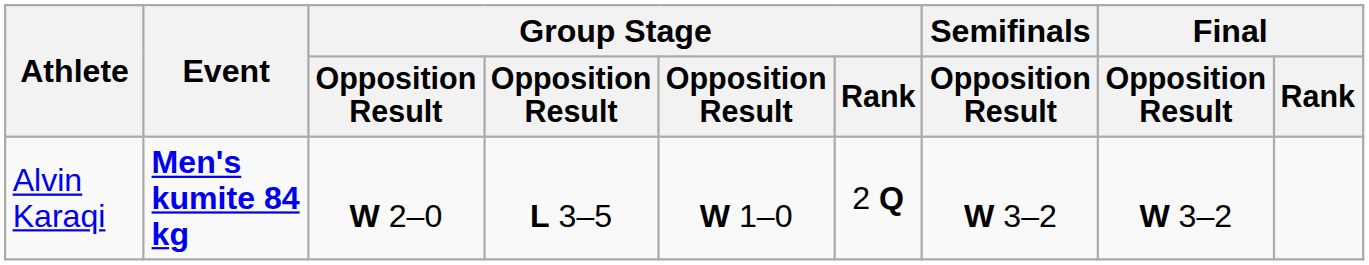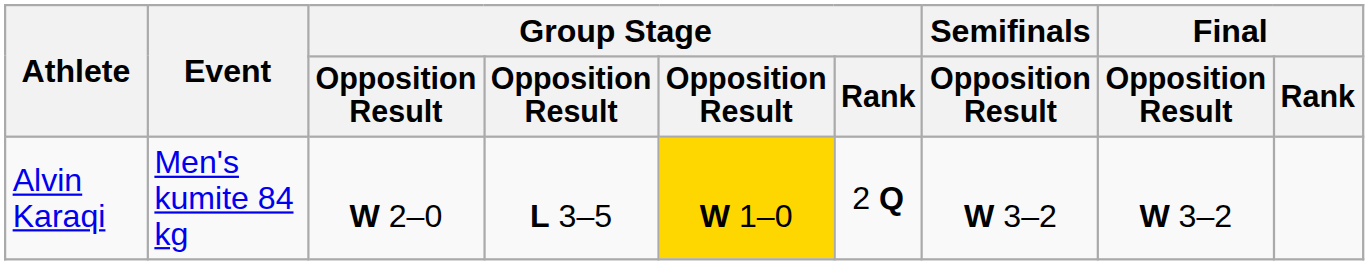(226, 199) bold -> (224, 199) normal
(746, 216) no background -> (746, 216) gold background
